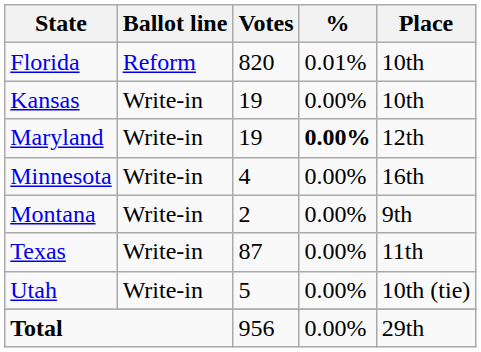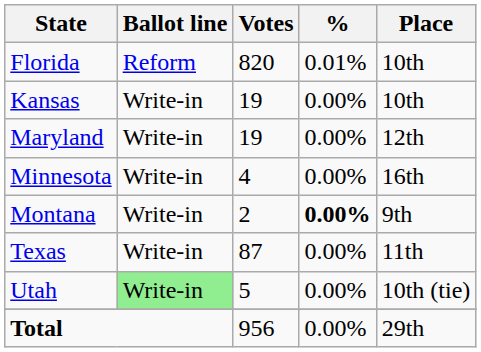(338, 137) bold -> (336, 137) normal
(336, 213) normal -> (338, 213) bold
(163, 289) no background -> (163, 289) lightgreen background
